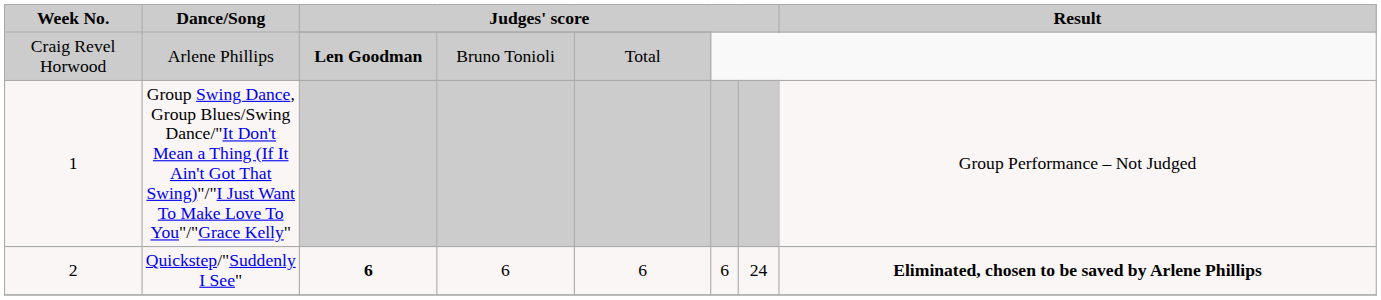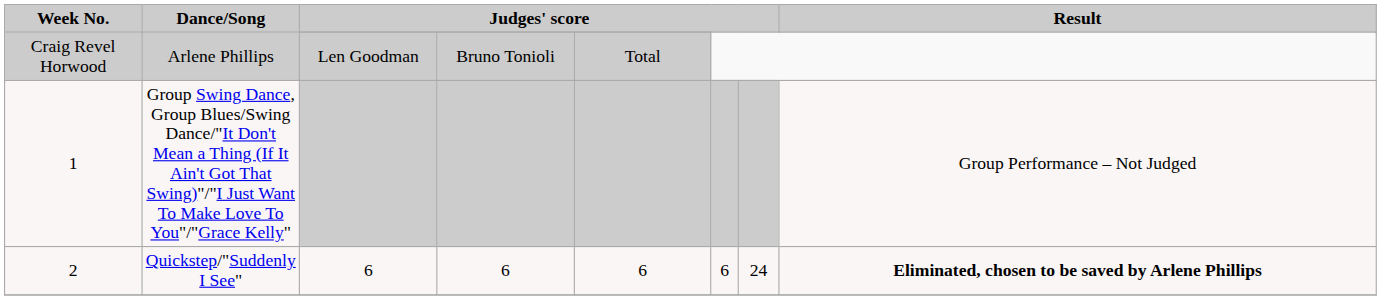(368, 56) bold -> (368, 56) normal
(368, 270) bold -> (368, 270) normal
